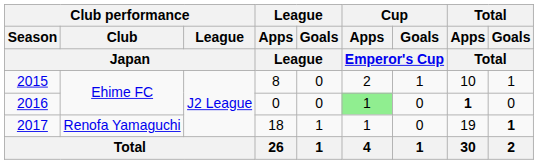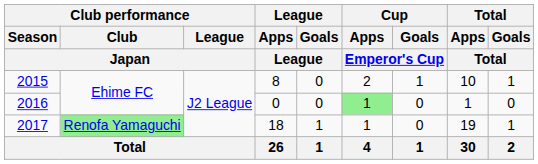(468, 103) bold -> (468, 103) normal
(122, 125) no background -> (122, 125) lightgreen background
(511, 125) bold -> (511, 125) normal
